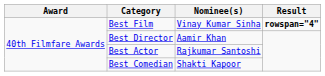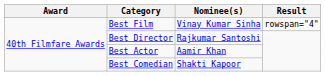(292, 24) bold -> (292, 24) normal
(201, 38) Aamir Khan -> (219, 38) Rajkumar Santoshi
(219, 51) Rajkumar Santoshi -> (201, 51) Aamir Khan
